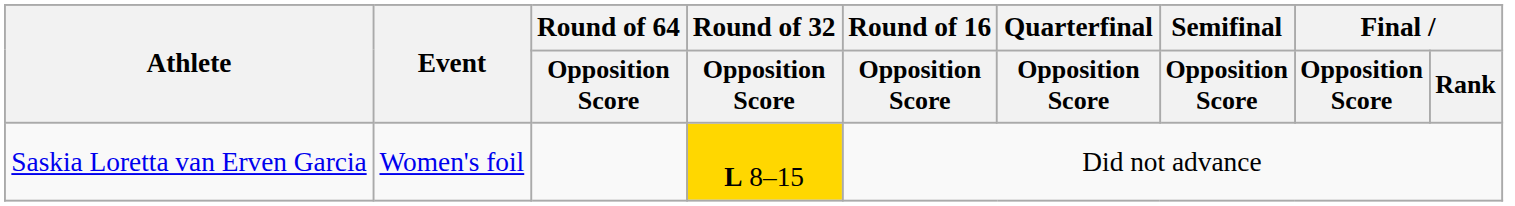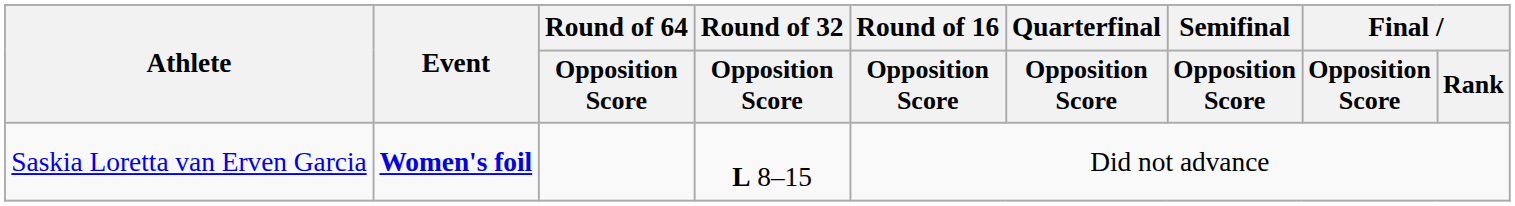(452, 161) normal -> (456, 161) bold
(764, 177) gold background -> (772, 177) no background
